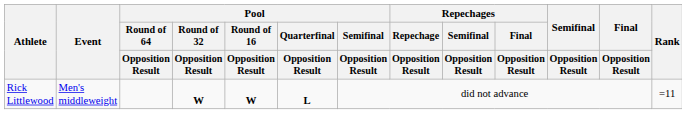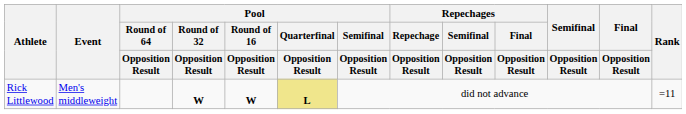(307, 100) no background -> (307, 100) khaki background
